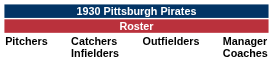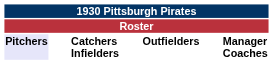(26, 41) no background -> (26, 41) lavender background
